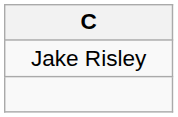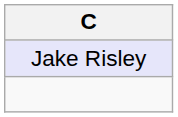(89, 58) no background -> (89, 58) lavender background
